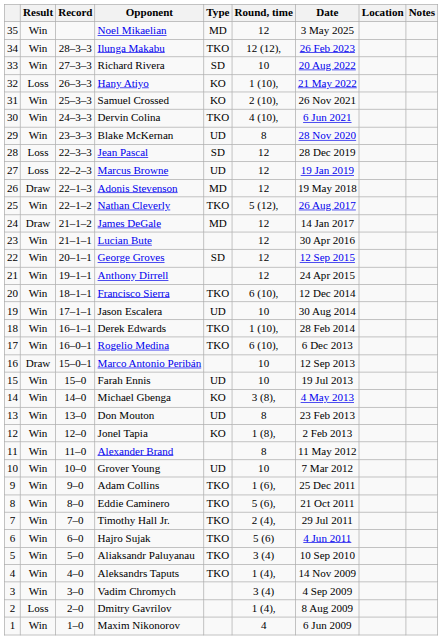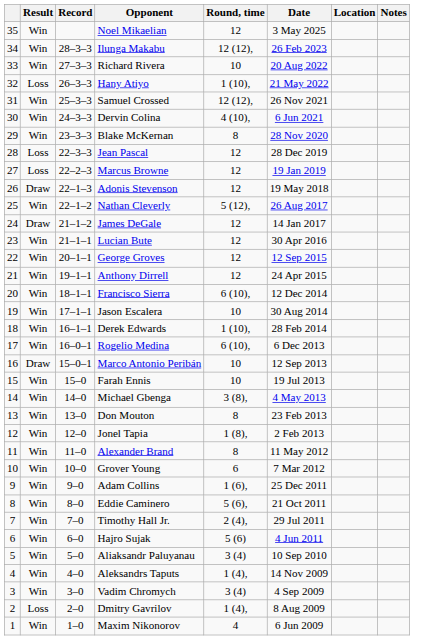- column: (218, 13)
(264, 100) 2 (10), -> (235, 100) 12 (12),
(264, 468) 10 -> (235, 468) 6
